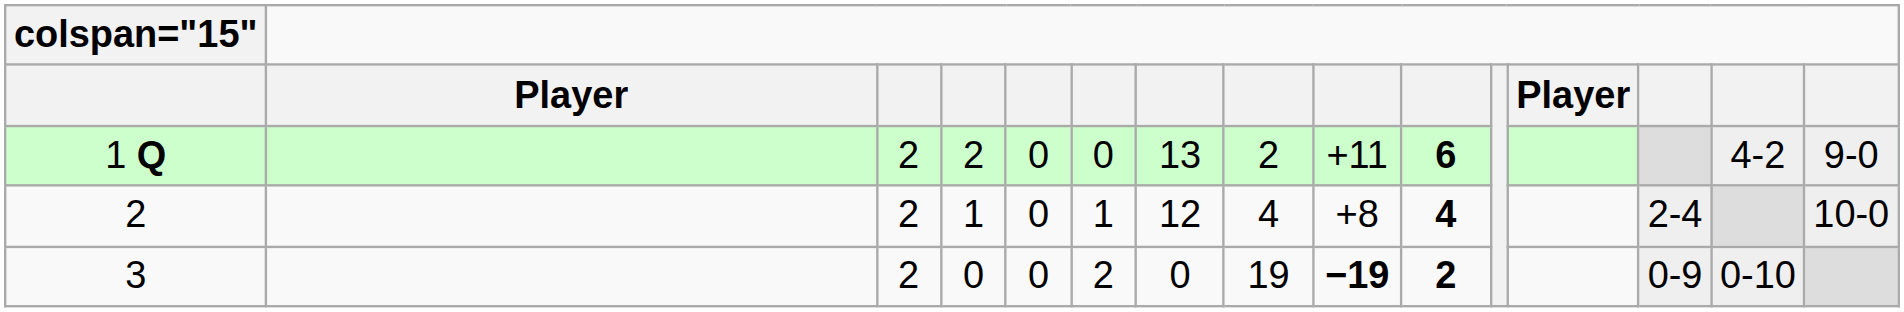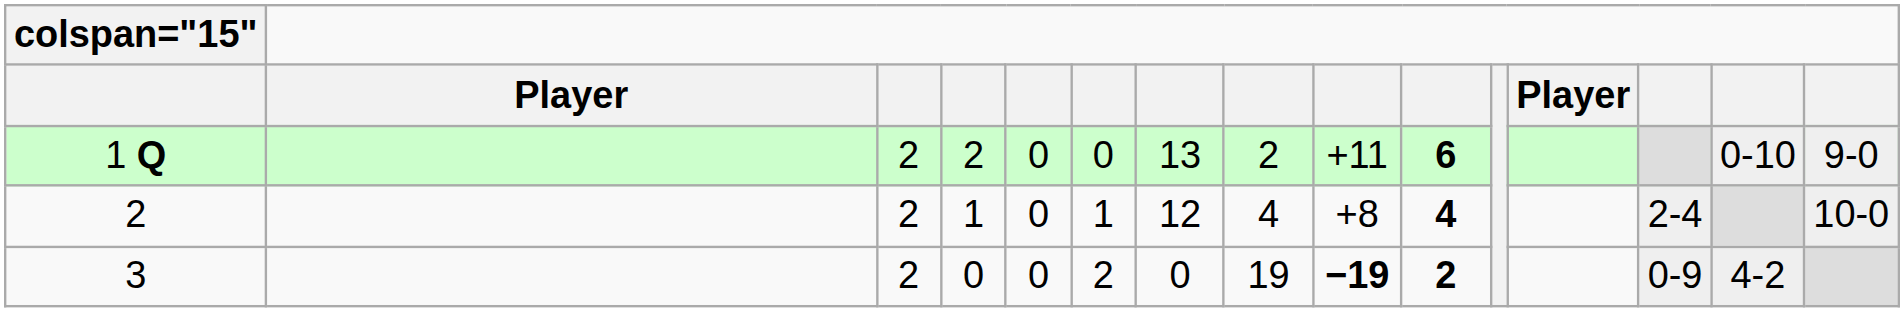(1758, 154) 4-2 -> (1758, 154) 0-10
(1758, 275) 0-10 -> (1758, 275) 4-2
